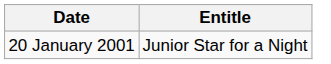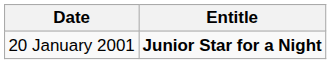(225, 44) normal -> (232, 44) bold
